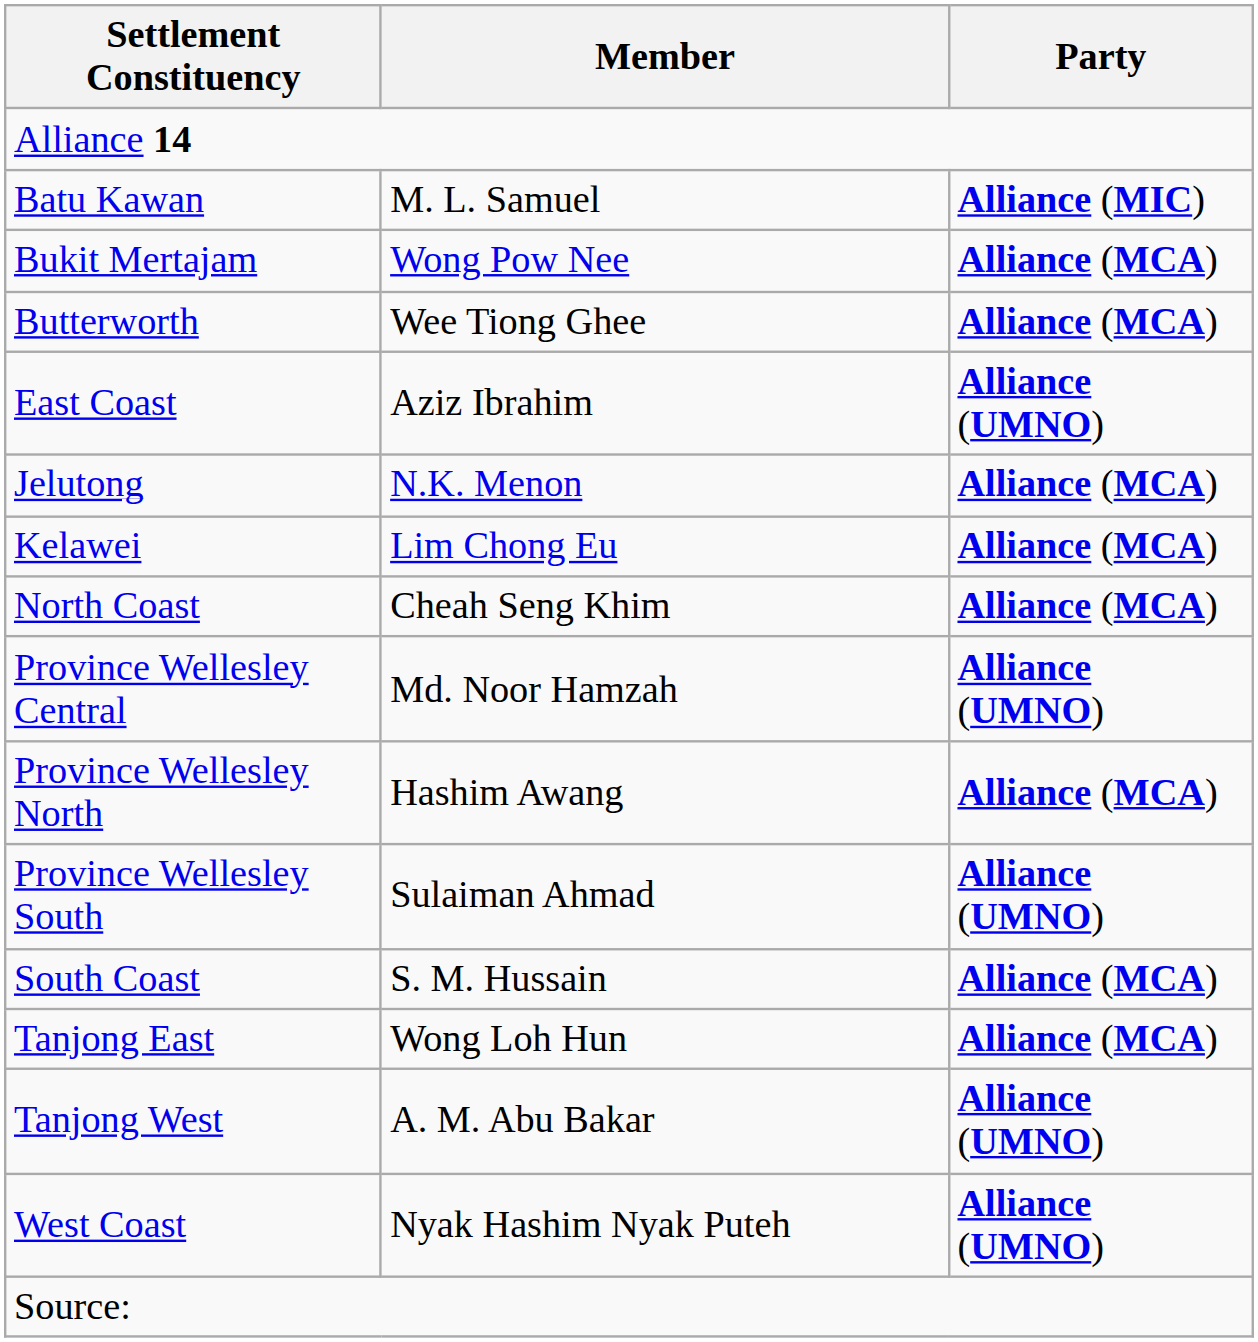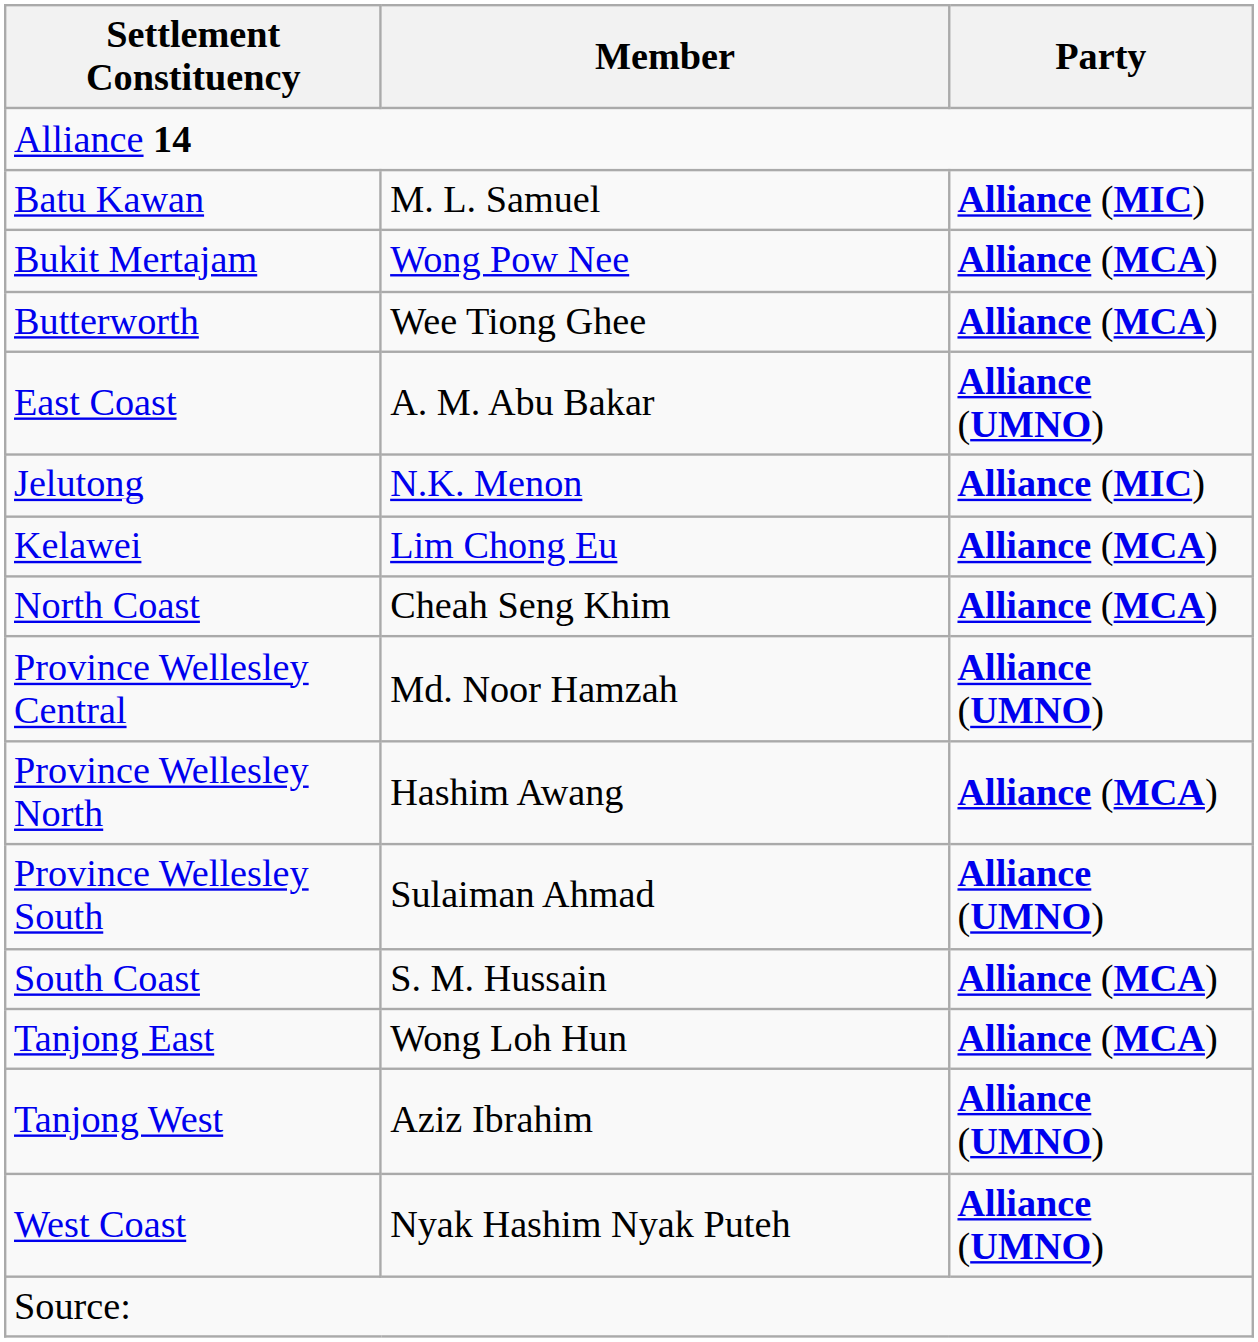(492, 402) Aziz Ibrahim -> (522, 402) A. M. Abu Bakar
(1088, 484) Alliance (MCA) -> (1081, 484) Alliance (MIC)
(522, 1120) A. M. Abu Bakar -> (492, 1120) Aziz Ibrahim
